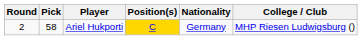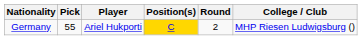columns swapped: (22, 12) <-> (206, 12)
(51, 27) 58 -> (70, 27) 55
